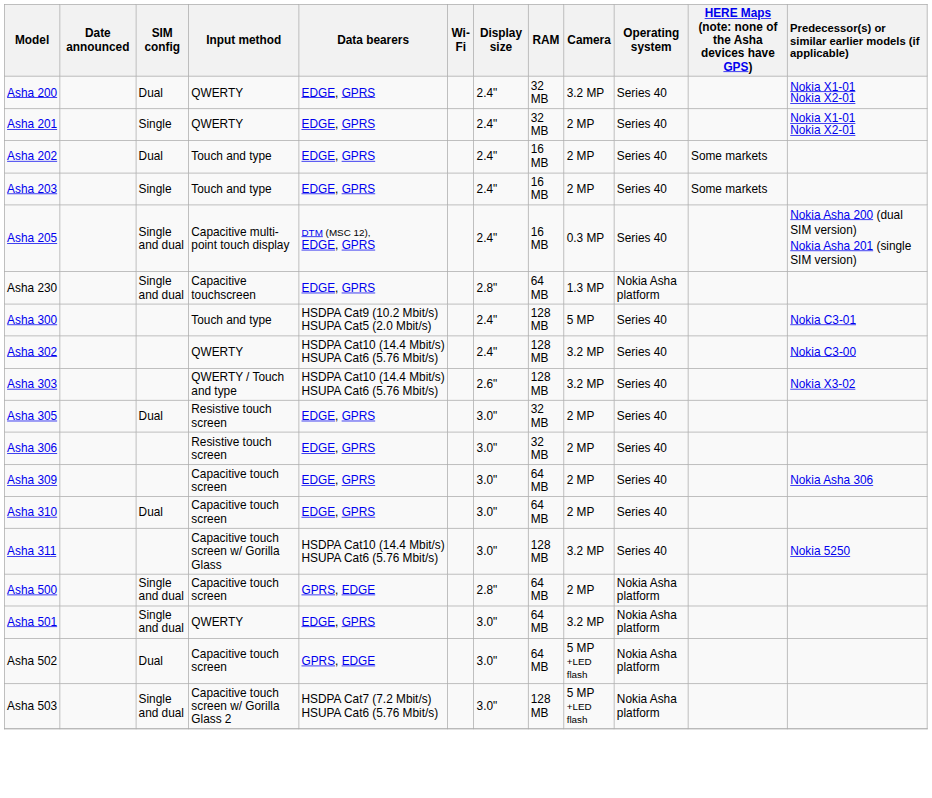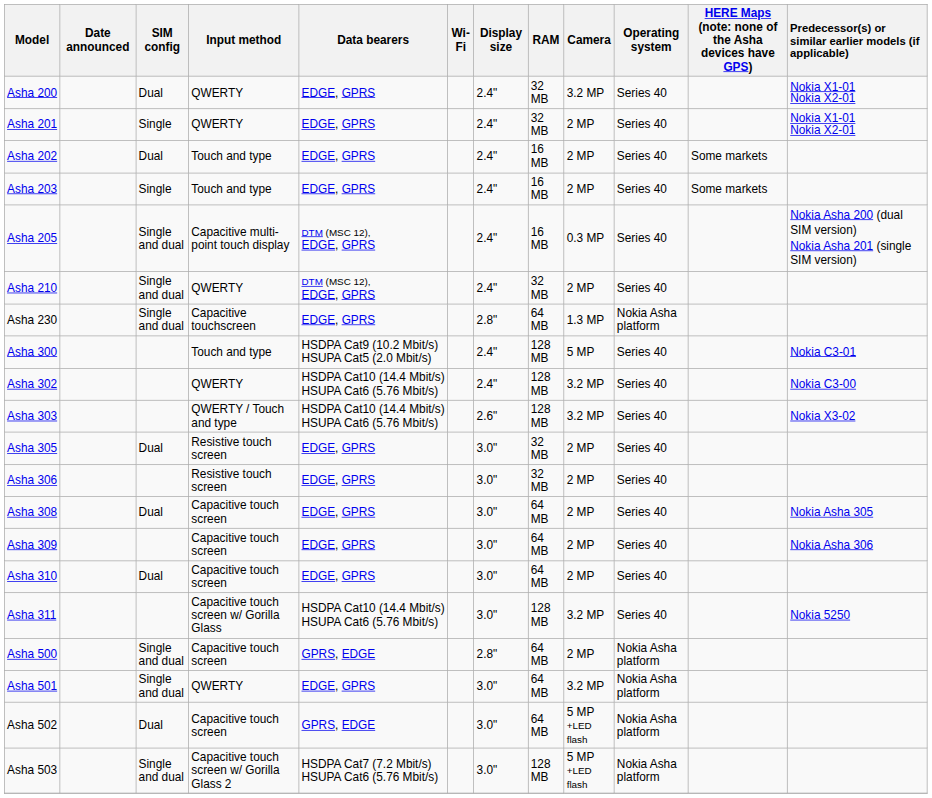+ row: (32, 288)
+ row: (32, 512)
